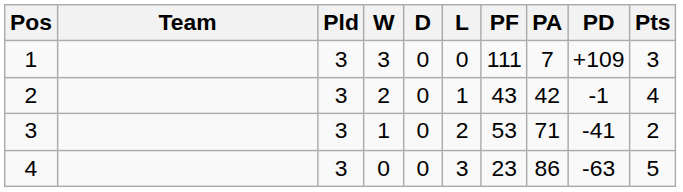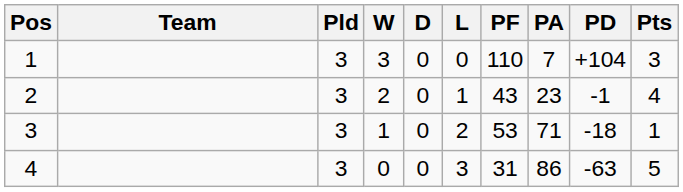(504, 58) 111 -> (505, 58) 110
(599, 58) +109 -> (600, 58) +104
(547, 95) 42 -> (549, 95) 23
(599, 131) -41 -> (600, 131) -18
(653, 131) 2 -> (654, 131) 1
(504, 167) 23 -> (505, 167) 31
